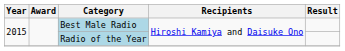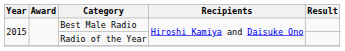(98, 25) lightblue background -> (98, 25) no background
(103, 39) lightblue background -> (103, 39) no background
